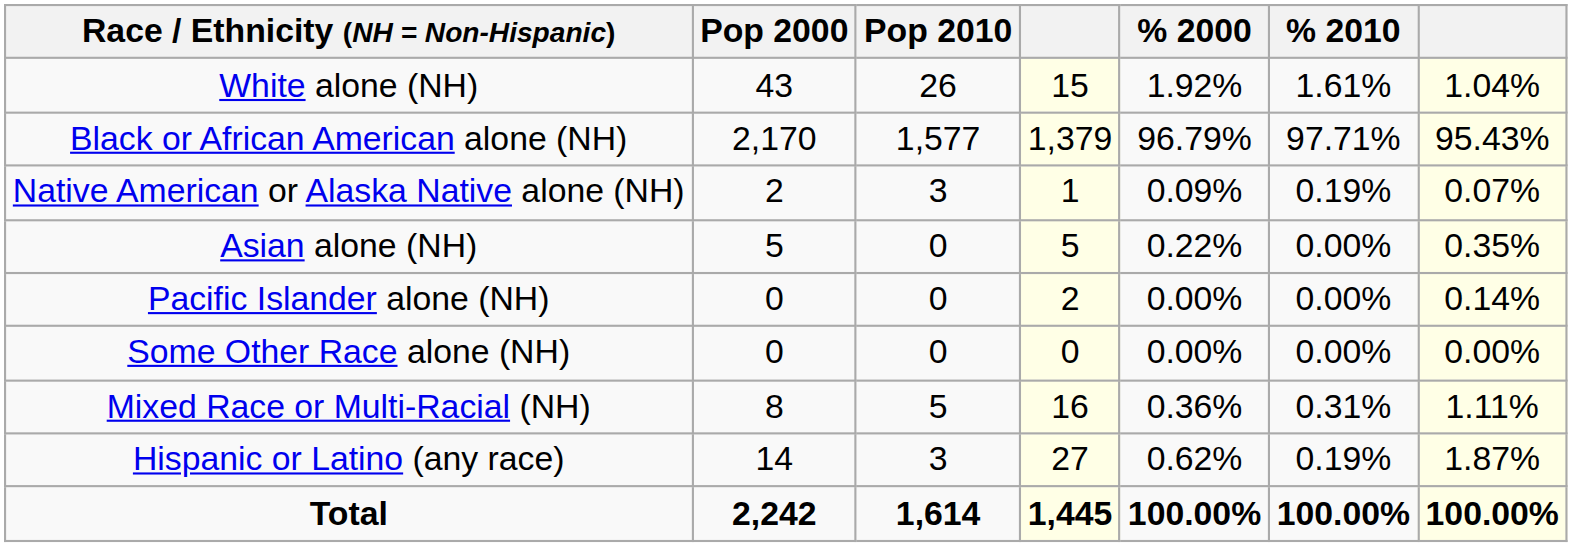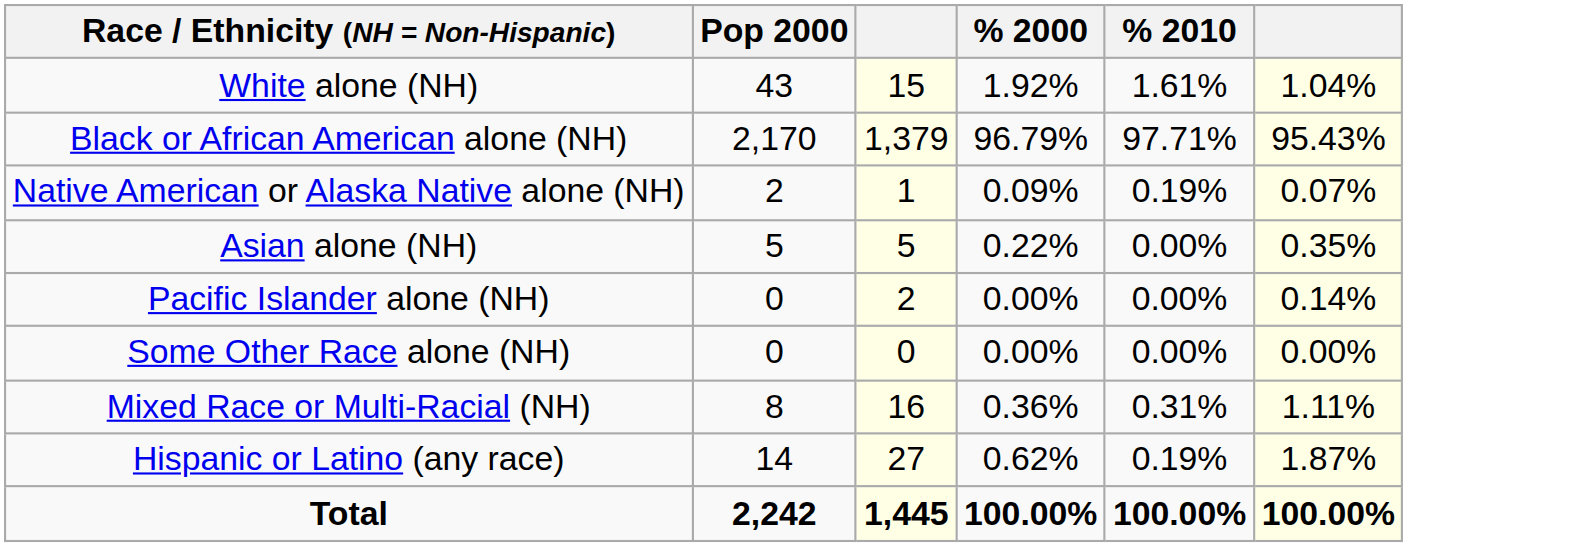- column: (938, 31)
